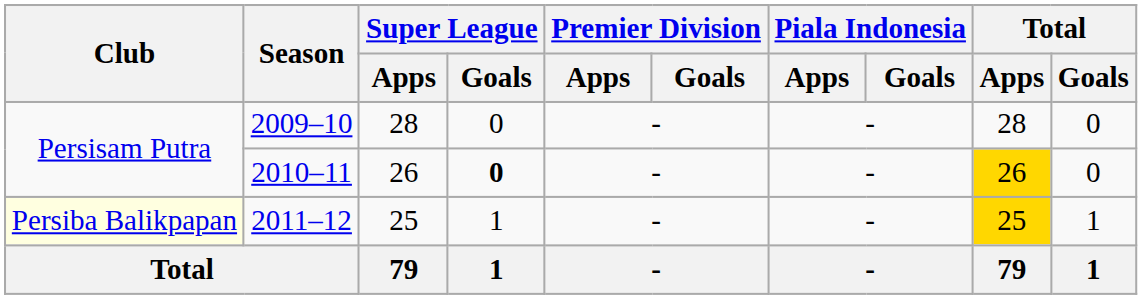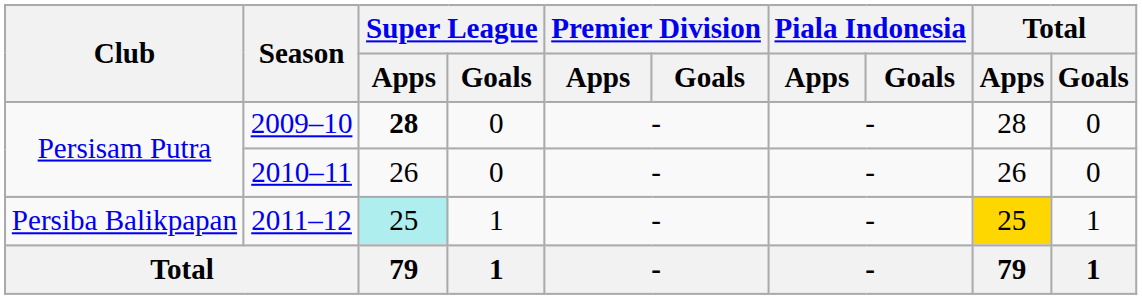(404, 124) normal -> (404, 124) bold
(496, 172) bold -> (496, 172) normal
(1012, 172) gold background -> (1012, 172) no background
(124, 220) lightyellow background -> (124, 220) no background
(404, 220) no background -> (404, 220) paleturquoise background
